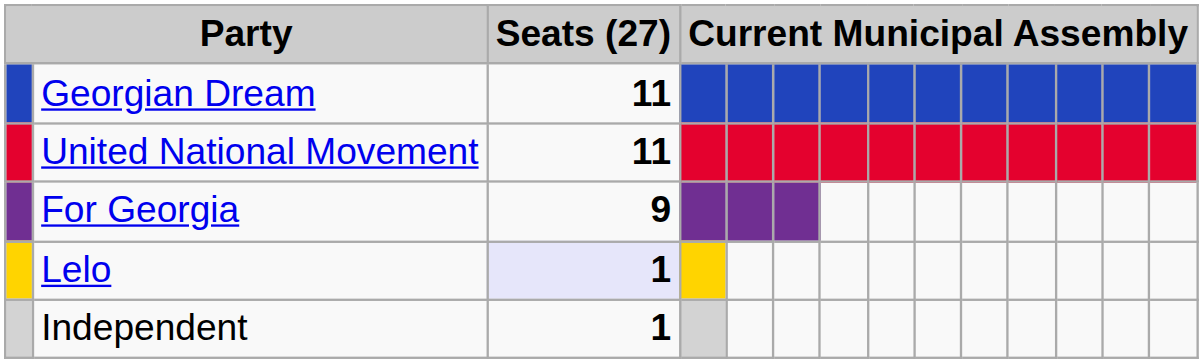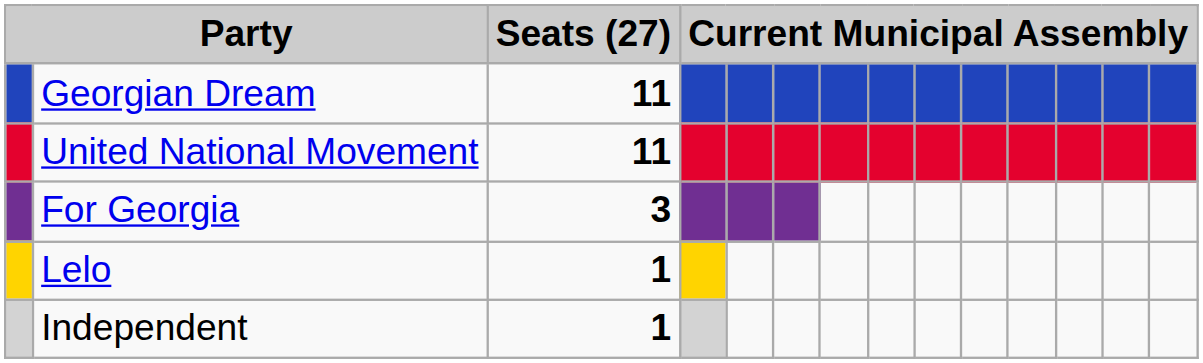(661, 210) 9 -> (661, 210) 3
(661, 269) lavender background -> (661, 269) no background
